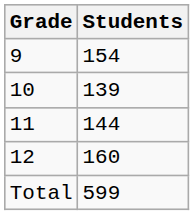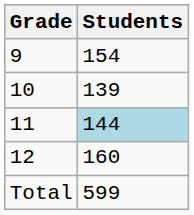(101, 124) no background -> (101, 124) lightblue background
